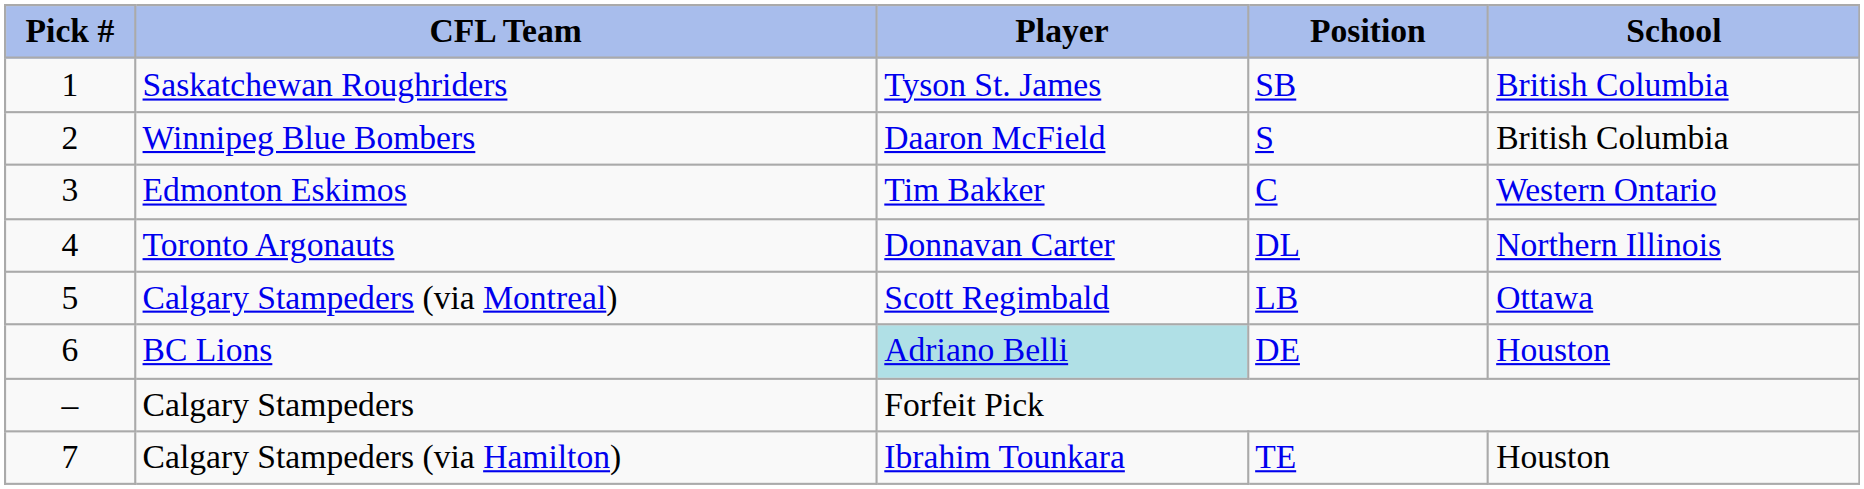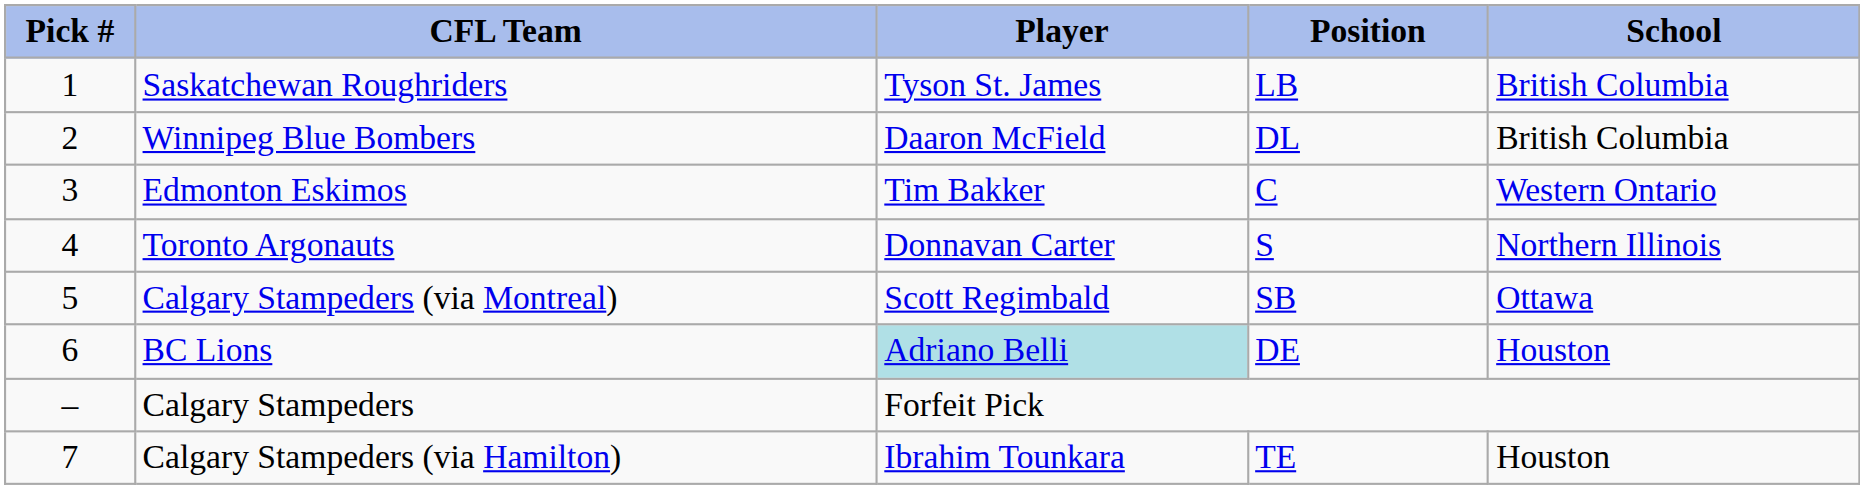(1276, 84) SB -> (1277, 84) LB
(1264, 137) S -> (1278, 137) DL
(1278, 244) DL -> (1264, 244) S
(1277, 297) LB -> (1276, 297) SB
